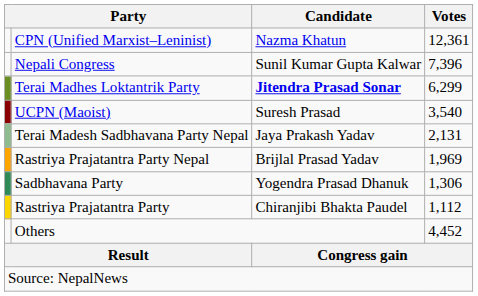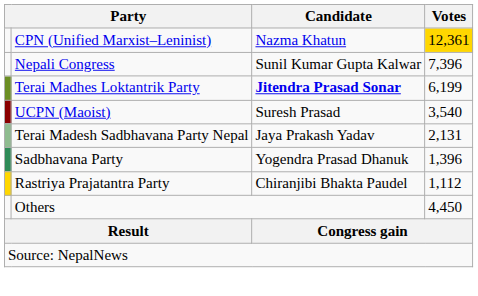(449, 40) no background -> (449, 40) gold background
(445, 87) 6,299 -> (445, 87) 6,199
- row: (112, 159)
(445, 183) 1,306 -> (445, 159) 1,396
(445, 231) 4,452 -> (445, 207) 4,450
